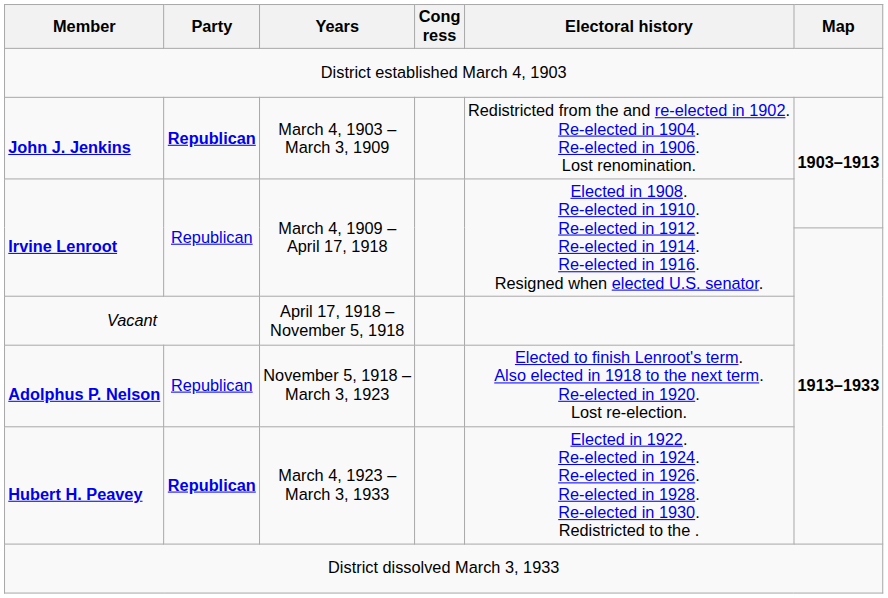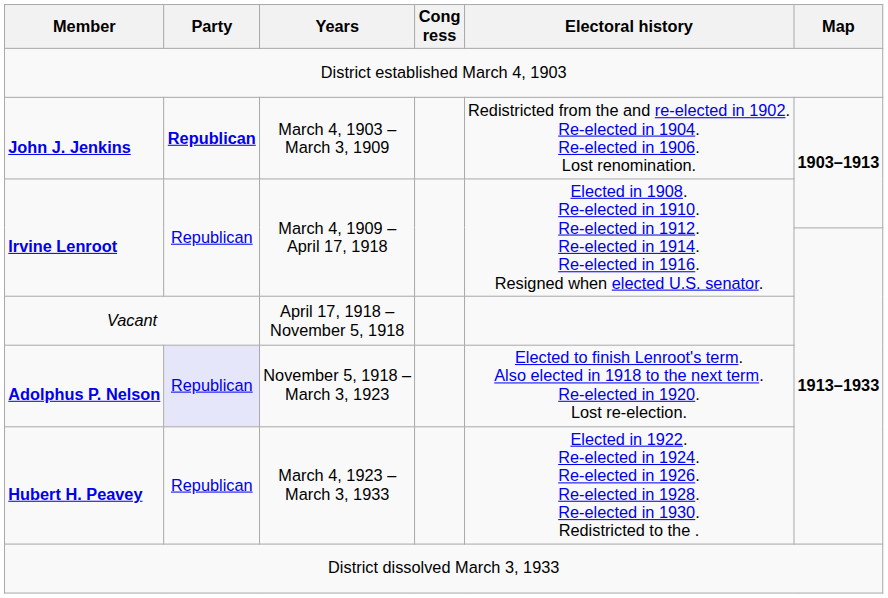(212, 385) no background -> (212, 385) lavender background
(212, 485) bold -> (212, 485) normal
